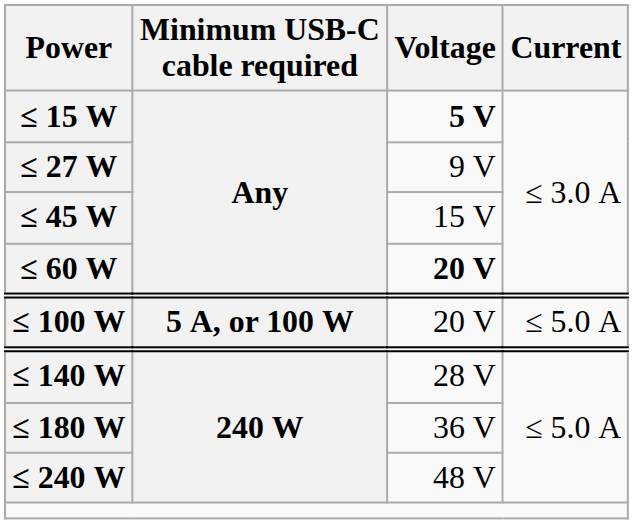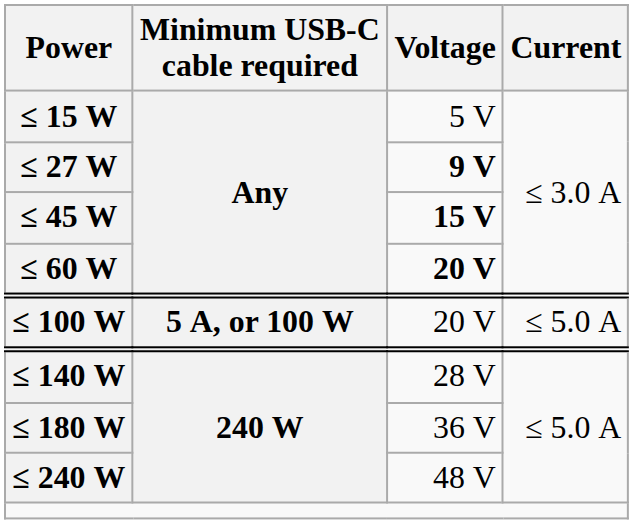(472, 116) bold -> (472, 116) normal
(472, 166) normal -> (472, 166) bold
(464, 217) normal -> (464, 217) bold
